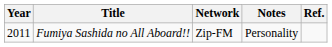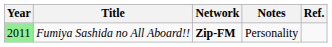(19, 32) no background -> (19, 32) lightgreen background
(214, 32) normal -> (215, 32) bold
